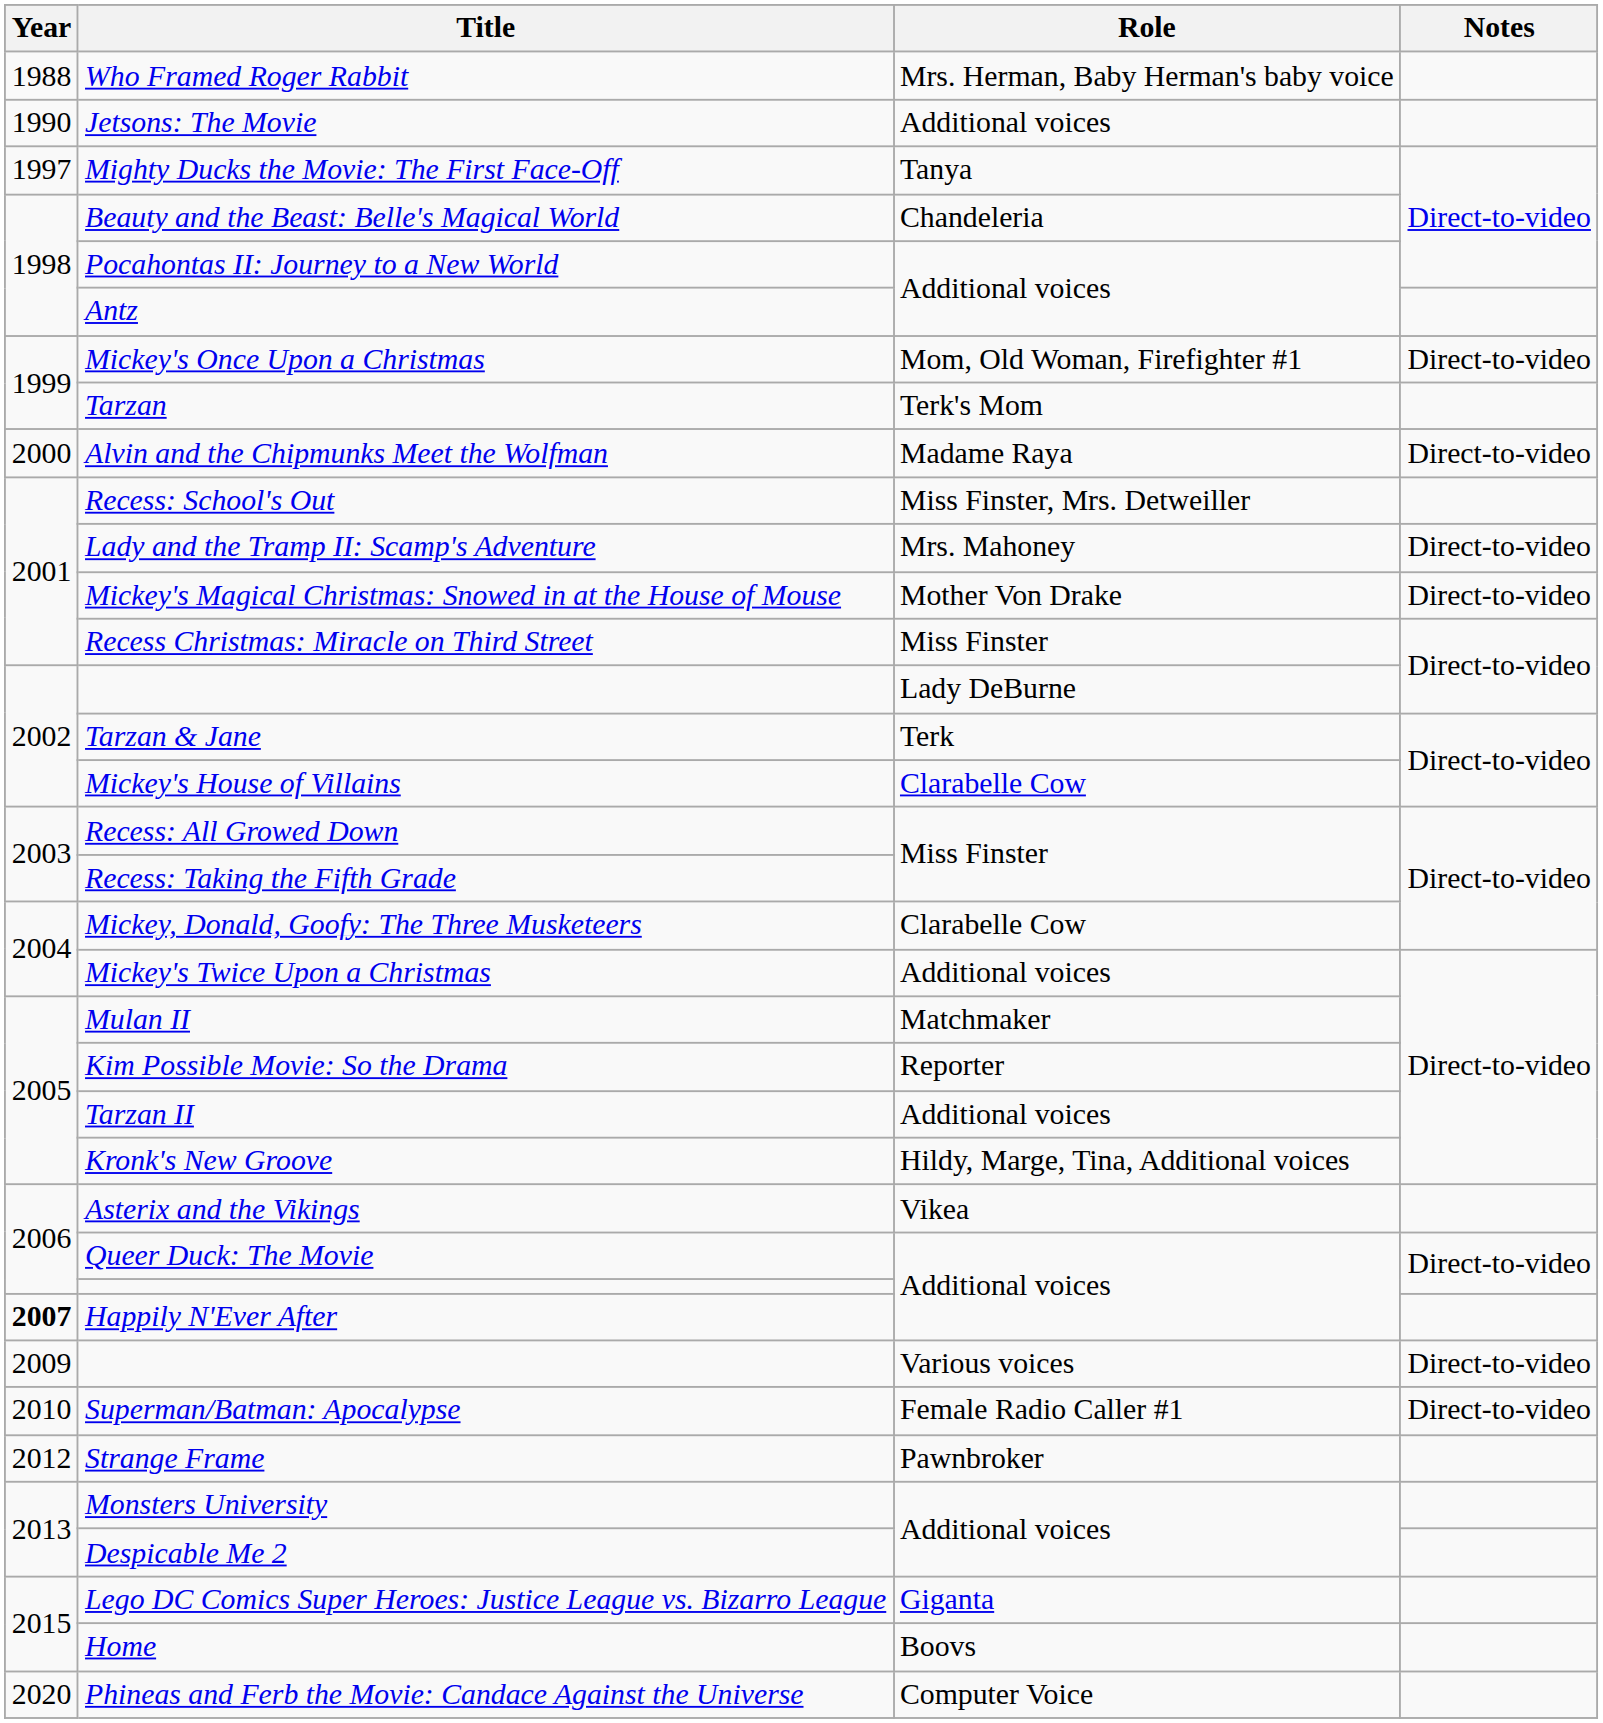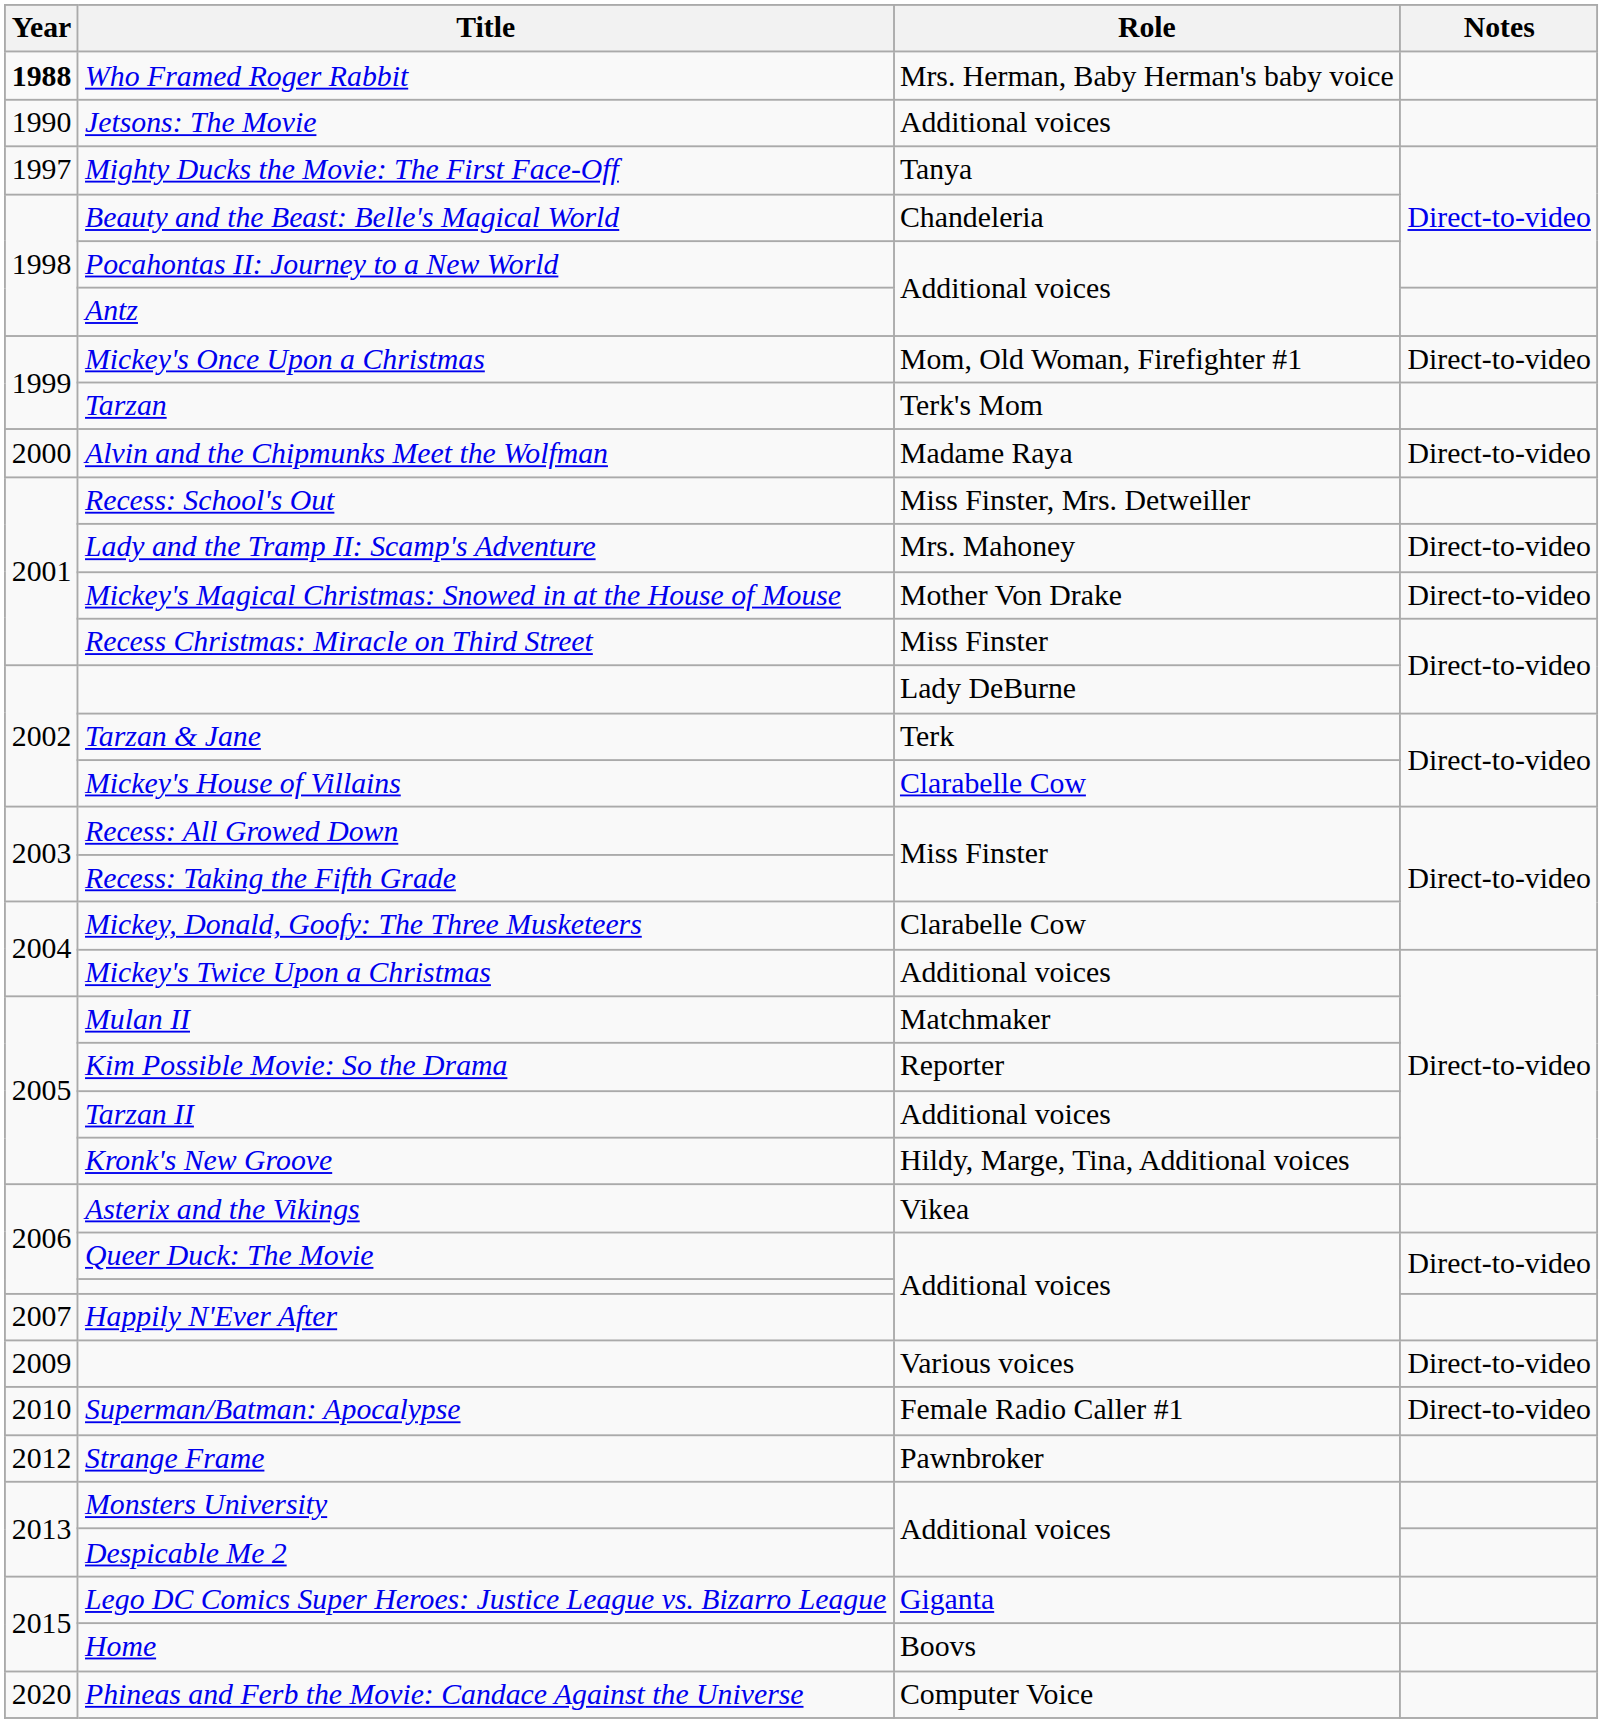(42, 75) normal -> (42, 75) bold
(42, 1316) bold -> (42, 1316) normal
